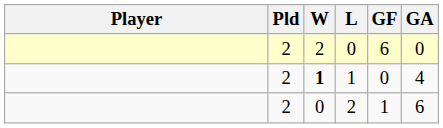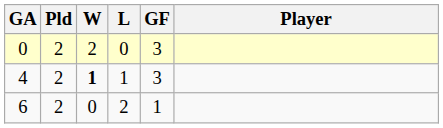columns swapped: (136, 19) <-> (420, 19)
(384, 48) 6 -> (157, 48) 3
(384, 78) 0 -> (157, 78) 3
